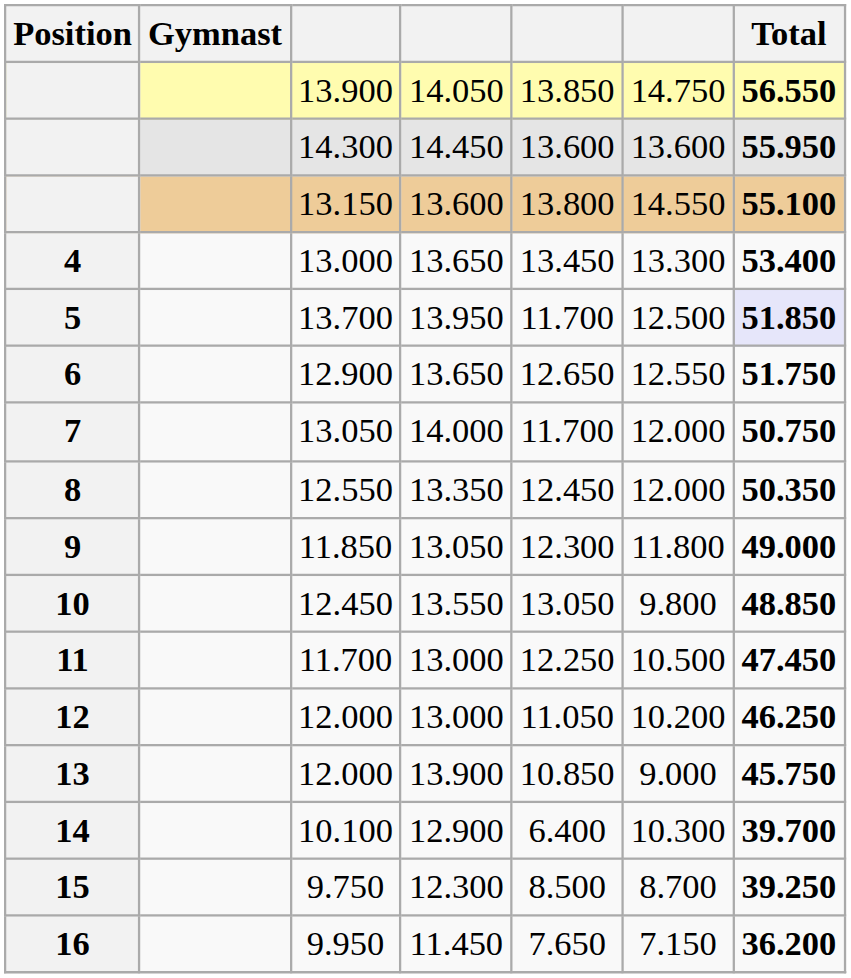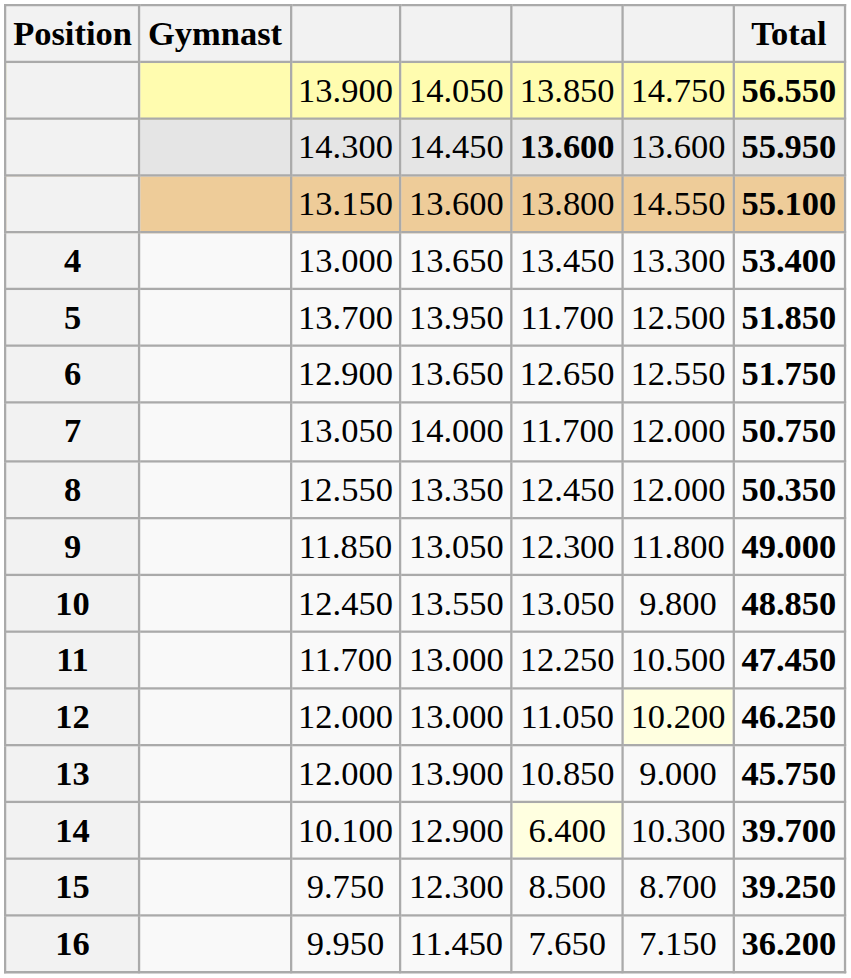(567, 146) normal -> (567, 146) bold
(789, 317) lavender background -> (789, 317) no background
(678, 715) no background -> (678, 715) lightyellow background
(567, 829) no background -> (567, 829) lightyellow background
